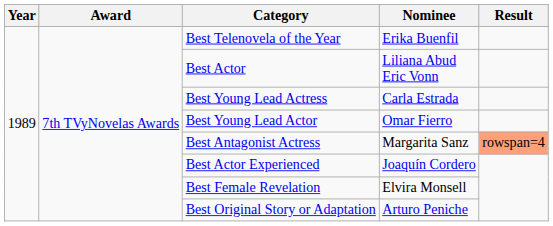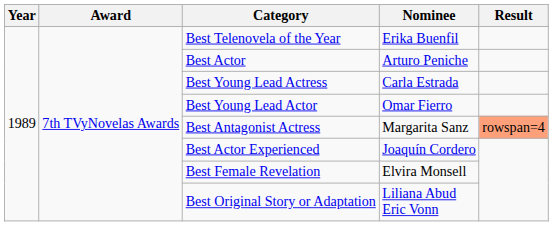(419, 68) Liliana Abud Eric Vonn -> (425, 60) Arturo Peniche
(425, 210) Arturo Peniche -> (419, 202) Liliana Abud Eric Vonn
